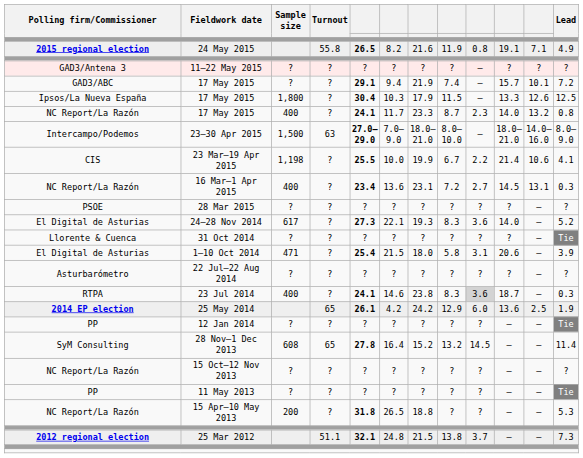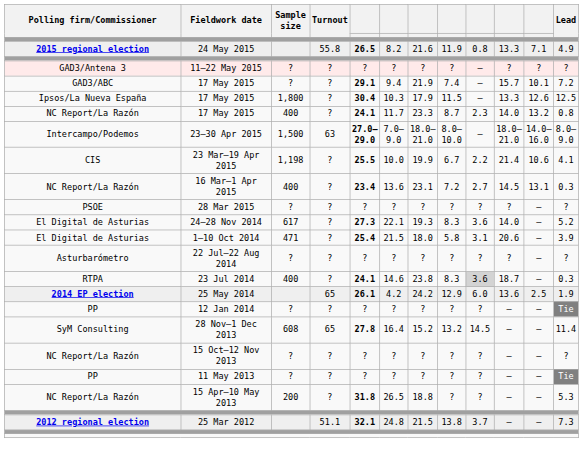(509, 49) 19.1 -> (509, 49) 13.3
- row: (93, 238)
